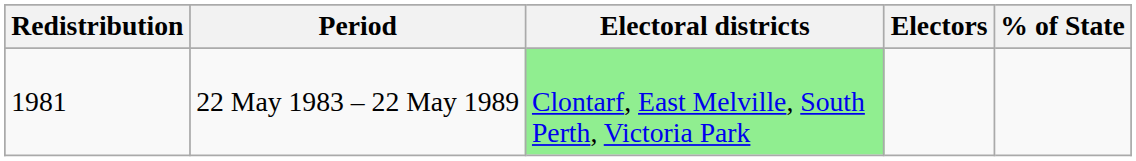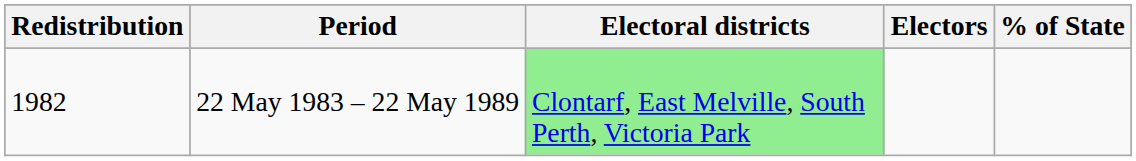(39, 101) 1981 -> (39, 101) 1982
